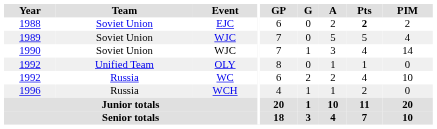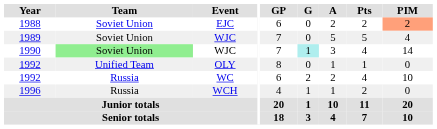(364, 24) bold -> (364, 24) normal
(408, 24) no background -> (408, 24) lightsalmon background
(124, 51) no background -> (124, 51) lightgreen background
(308, 51) no background -> (308, 51) paleturquoise background
